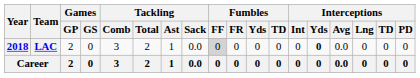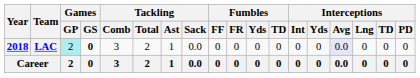(71, 47) no background -> (71, 47) paleturquoise background
(90, 47) normal -> (90, 47) bold
(218, 47) lightgrey background -> (218, 47) no background
(319, 47) bold -> (319, 47) normal
(341, 47) no background -> (341, 47) lavender background
